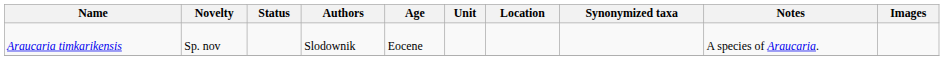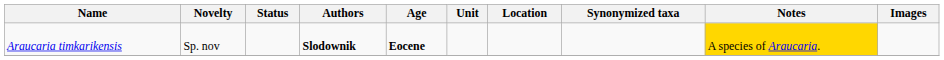(330, 45) normal -> (329, 45) bold
(405, 45) normal -> (407, 45) bold
(763, 45) no background -> (764, 45) gold background
